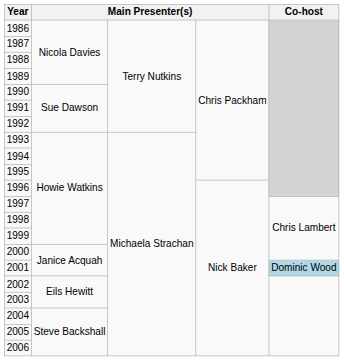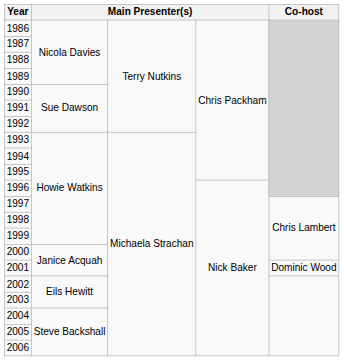(304, 268) lightblue background -> (304, 268) no background
